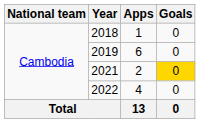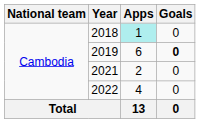(139, 33) no background -> (139, 33) paleturquoise background
(176, 52) normal -> (176, 52) bold
(176, 71) gold background -> (176, 71) no background
